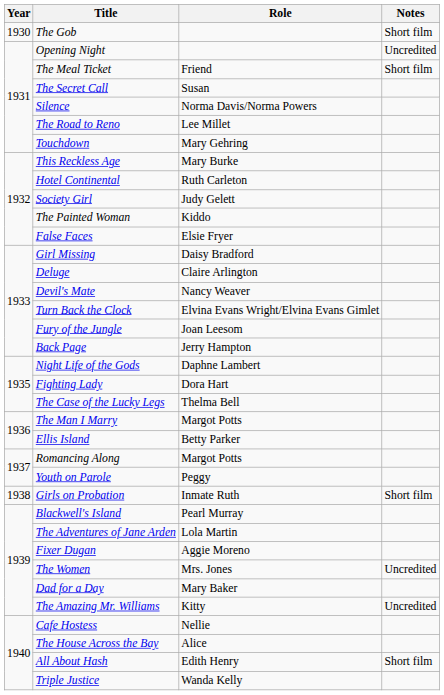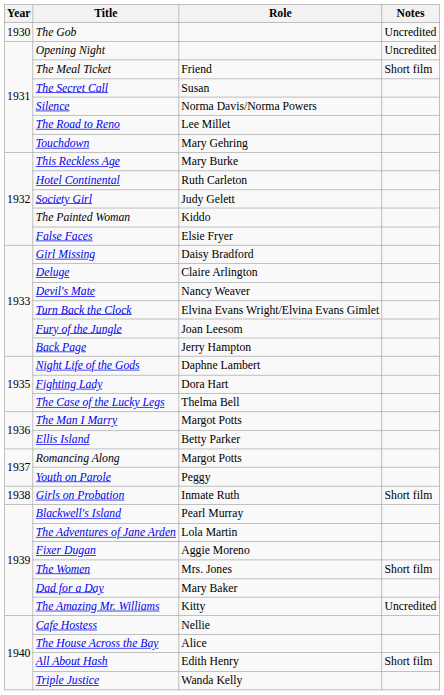(408, 32) Short film -> (410, 32) Uncredited
(410, 569) Uncredited -> (408, 569) Short film
